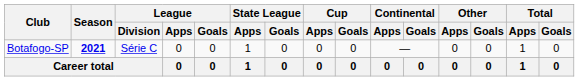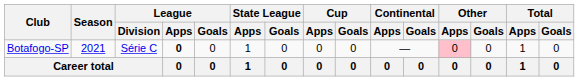(93, 49) bold -> (93, 49) normal
(179, 49) normal -> (179, 49) bold
(455, 49) no background -> (455, 49) pink background
